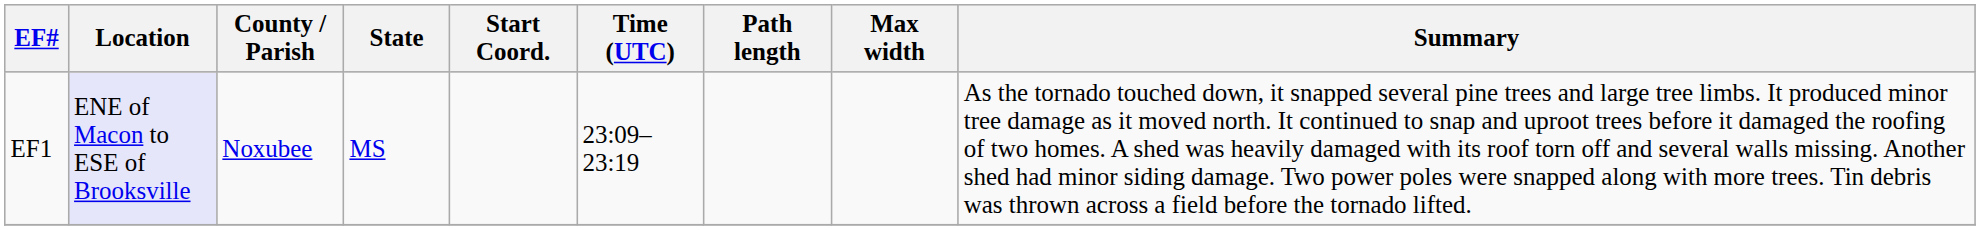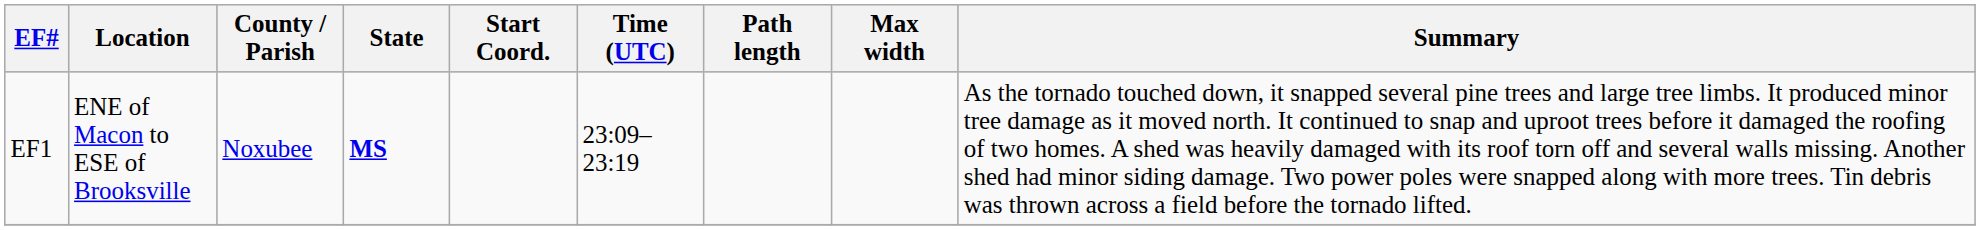(132, 148) lavender background -> (132, 148) no background
(367, 148) normal -> (368, 148) bold
